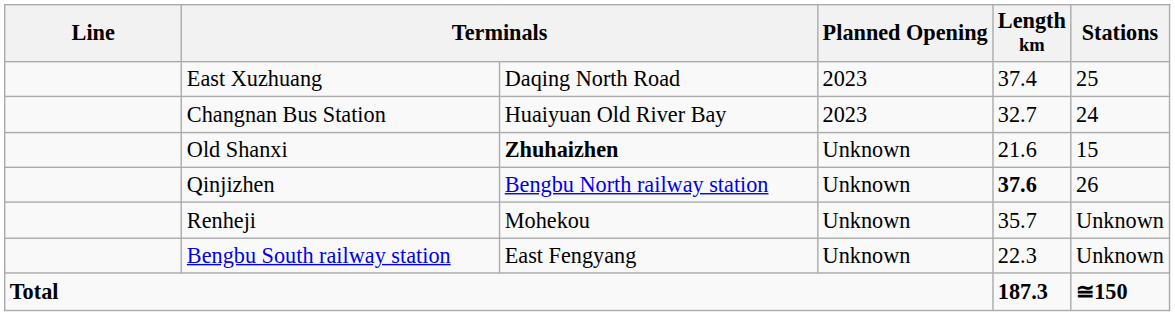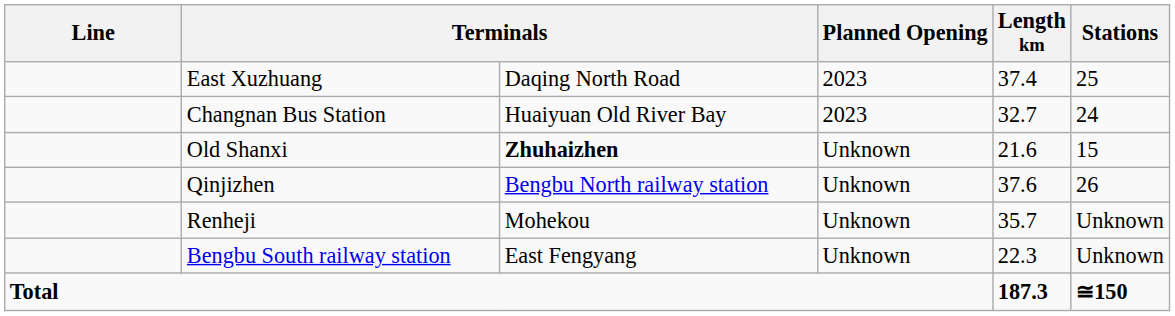(1017, 184) bold -> (1017, 184) normal
